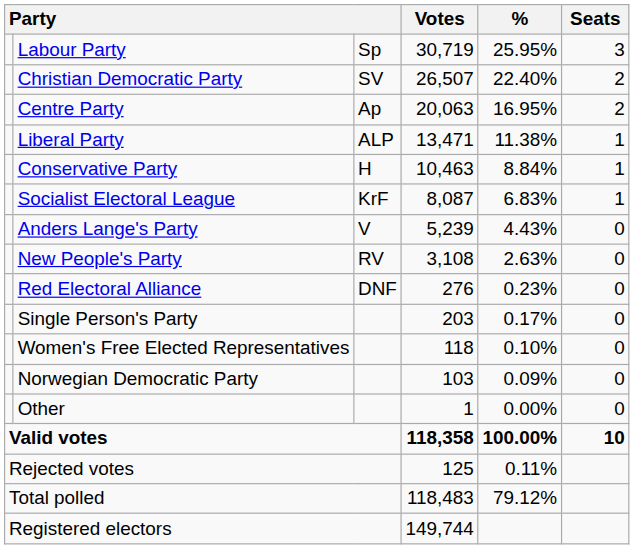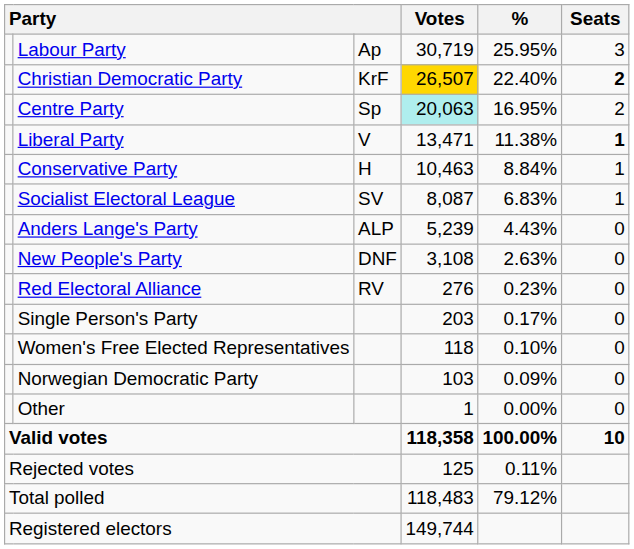(370, 49) Sp -> (370, 49) Ap
(371, 79) SV -> (373, 79) KrF
(445, 79) no background -> (445, 79) gold background
(620, 79) normal -> (620, 79) bold
(370, 109) Ap -> (370, 109) Sp
(445, 109) no background -> (445, 109) paleturquoise background
(376, 139) ALP -> (364, 139) V
(620, 139) normal -> (620, 139) bold
(373, 199) KrF -> (371, 199) SV
(364, 229) V -> (376, 229) ALP
(371, 259) RV -> (377, 259) DNF
(377, 288) DNF -> (371, 288) RV
